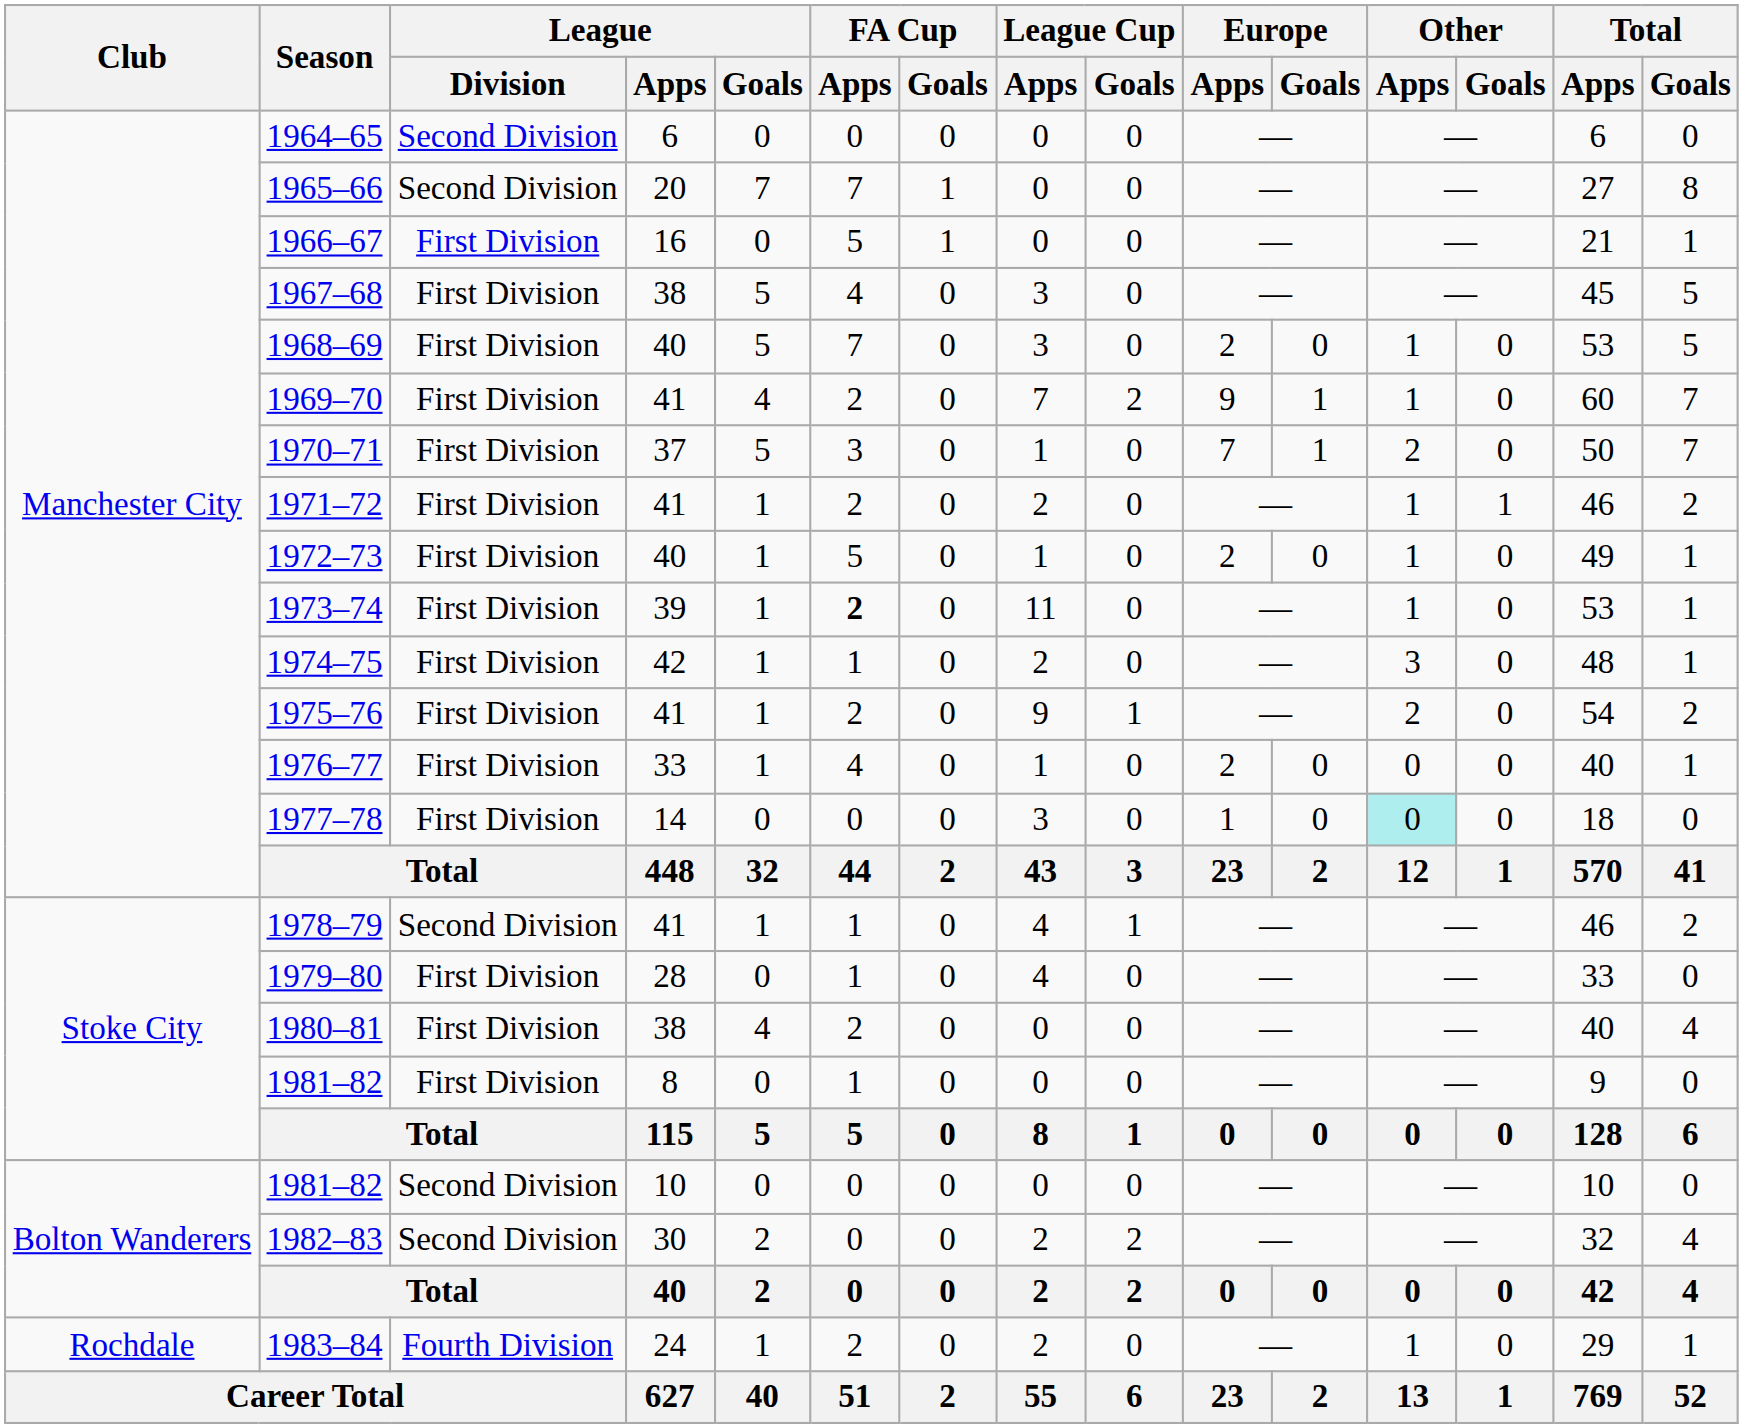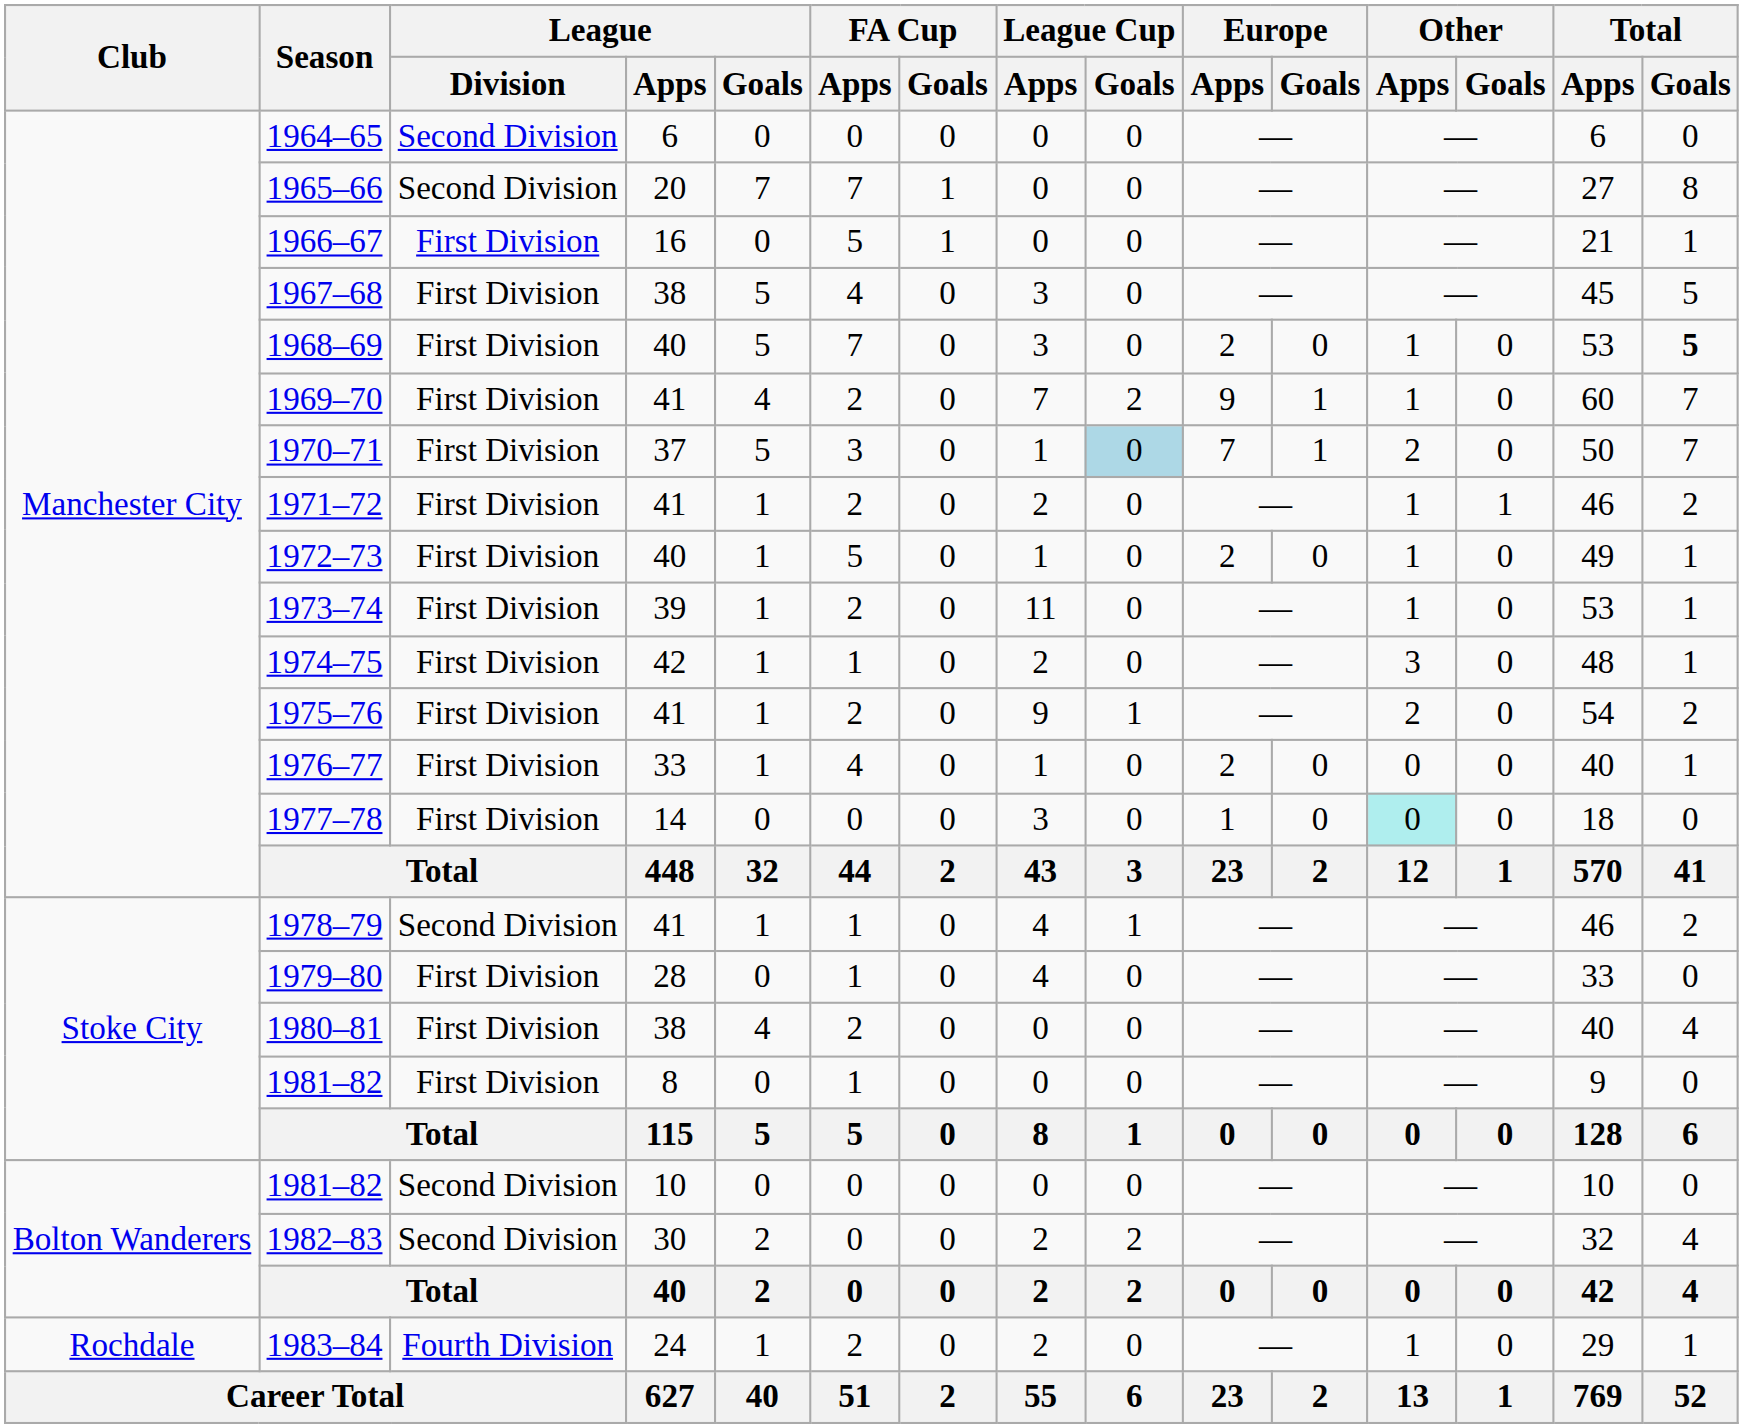(1690, 345) normal -> (1690, 345) bold
(1134, 450) no background -> (1134, 450) lightblue background
(855, 608) bold -> (855, 608) normal
